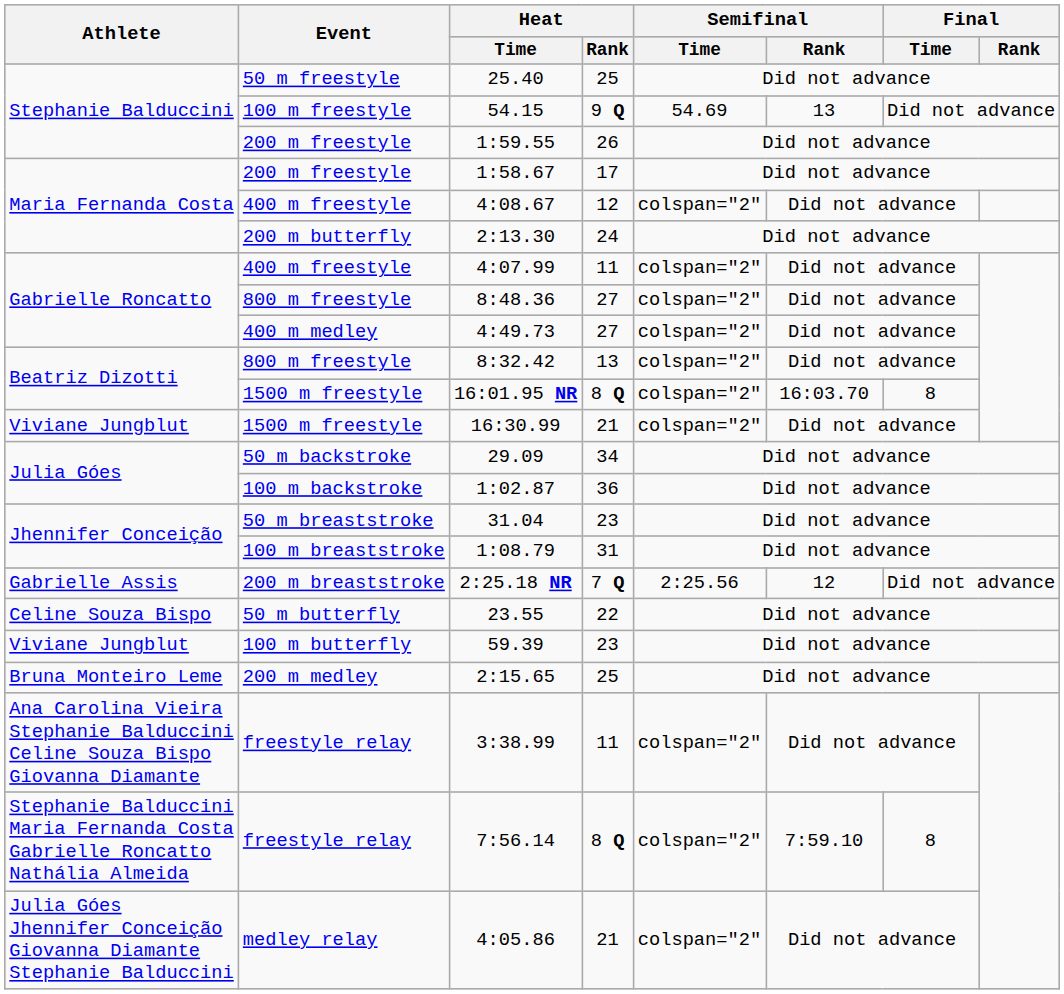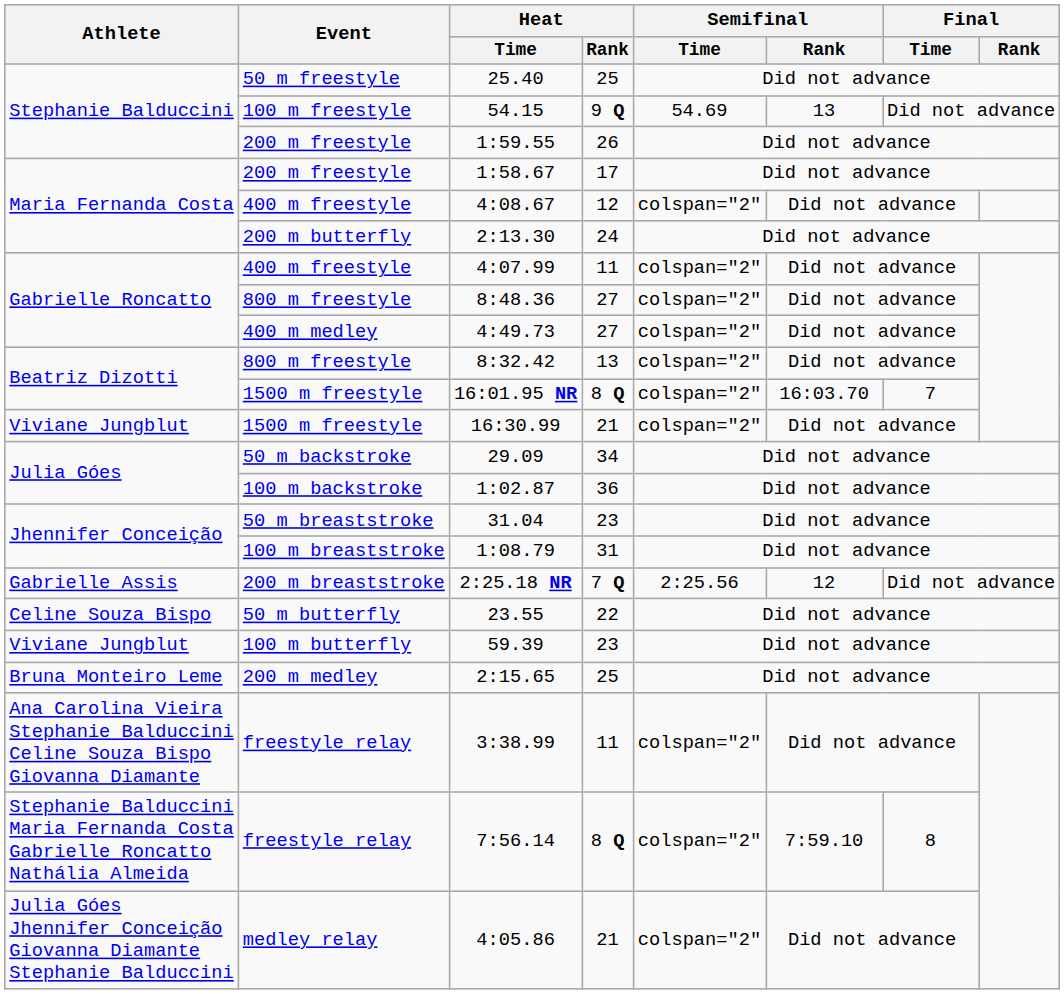(930, 394) 8 -> (930, 394) 7
